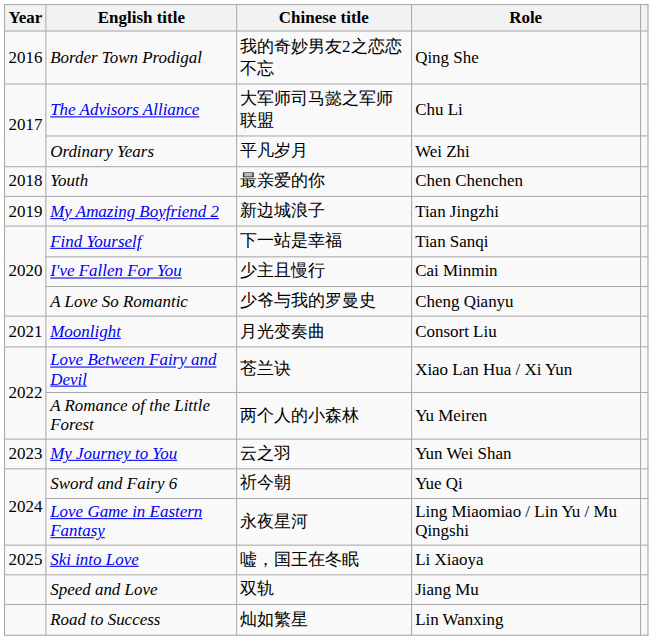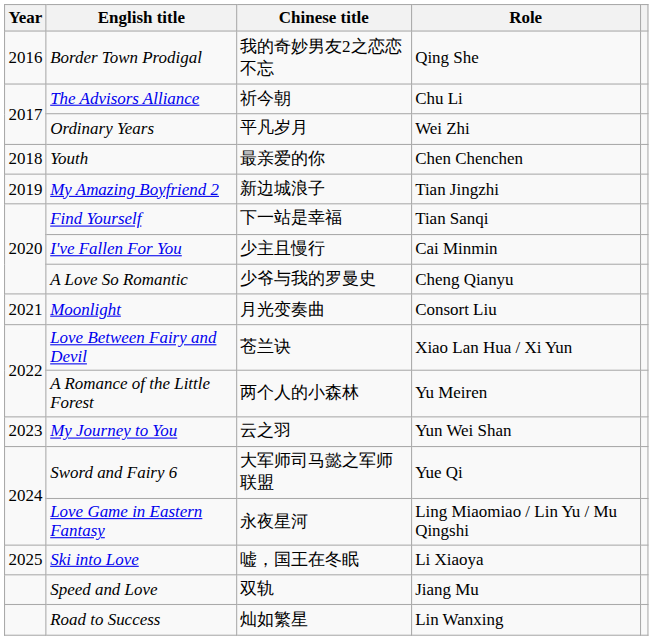(317, 109) 大军师司马懿之军师联盟 -> (266, 98) 祈今朝
(266, 483) 祈今朝 -> (317, 472) 大军师司马懿之军师联盟
